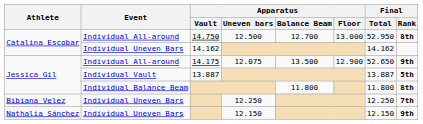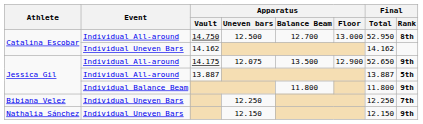(120, 74) Individual Vault -> (131, 74) Individual All-around
(407, 87) 8th -> (407, 87) 9th
